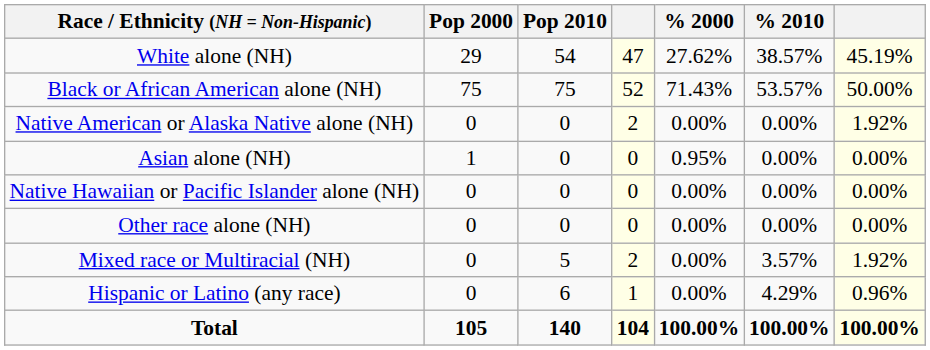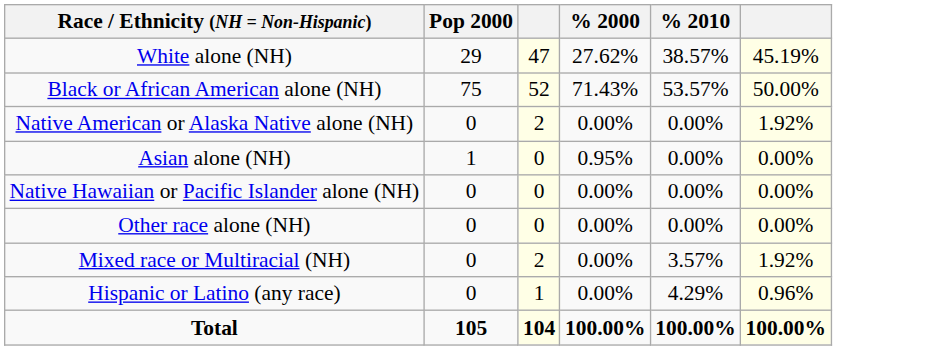- column: (565, 21)
